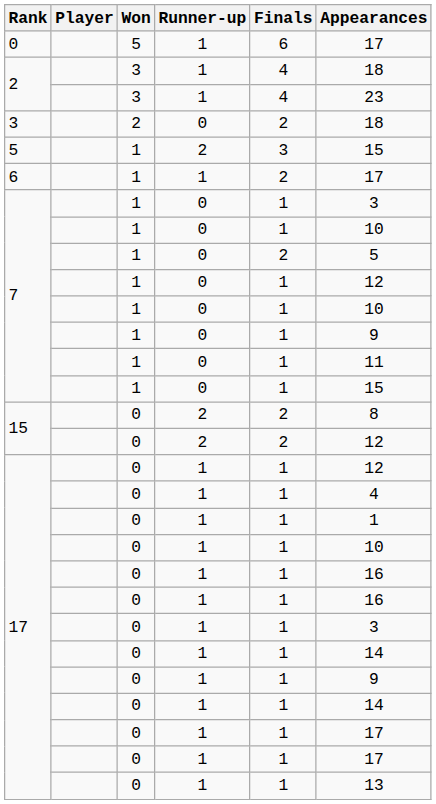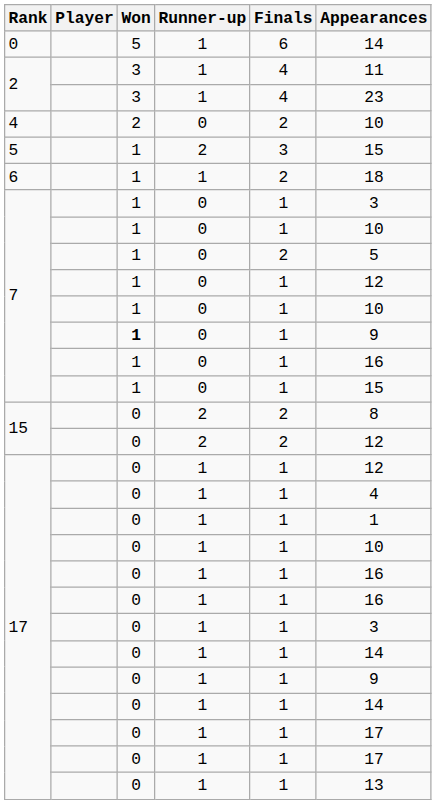(374, 44) 17 -> (374, 44) 14
(374, 71) 18 -> (374, 71) 11
(13, 124) 3 -> (13, 124) 4
(374, 124) 18 -> (374, 124) 10
(374, 177) 17 -> (374, 177) 18
(136, 336) normal -> (136, 336) bold
(374, 362) 11 -> (374, 362) 16
